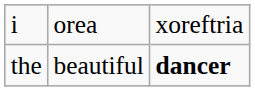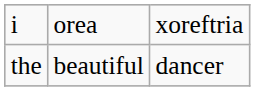(193, 65) bold -> (190, 65) normal
